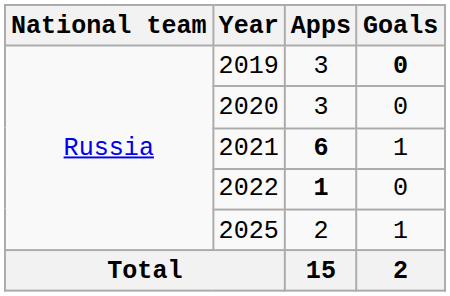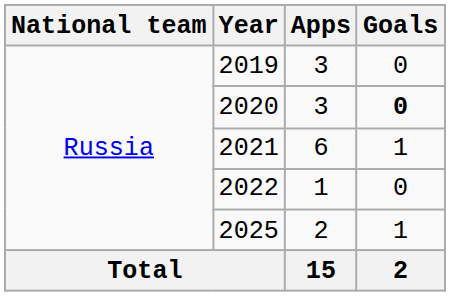(401, 66) bold -> (401, 66) normal
(401, 107) normal -> (401, 107) bold
(321, 148) bold -> (321, 148) normal
(321, 189) bold -> (321, 189) normal
